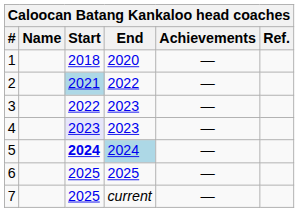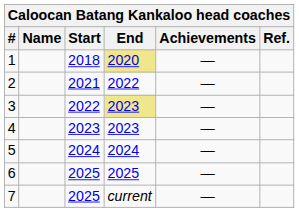(123, 60) no background -> (123, 60) khaki background
(84, 83) lightblue background -> (84, 83) no background
(123, 106) no background -> (123, 106) khaki background
(84, 128) lavender background -> (84, 128) no background
(84, 151) bold -> (84, 151) normal
(123, 151) lightblue background -> (123, 151) no background
